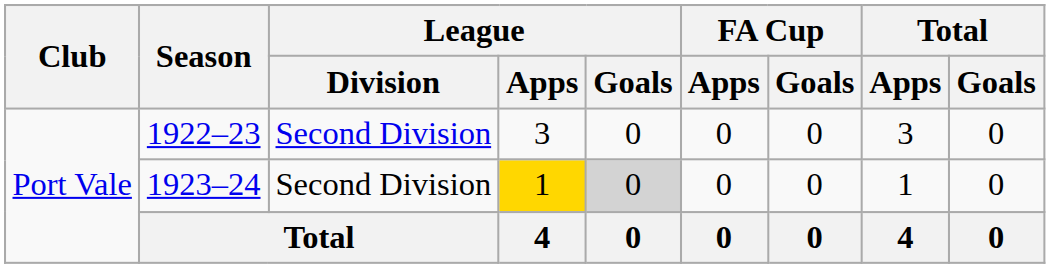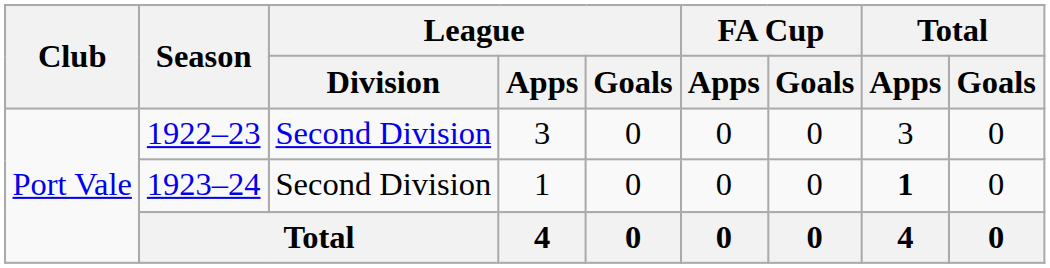(542, 184) gold background -> (542, 184) no background
(633, 184) lightgrey background -> (633, 184) no background
(905, 184) normal -> (905, 184) bold
